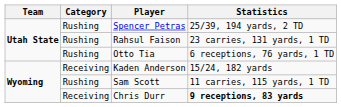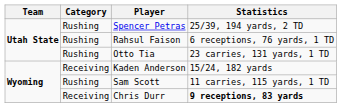(259, 40) 23 carries, 131 yards, 1 TD -> (262, 40) 6 receptions, 76 yards, 1 TD
(262, 54) 6 receptions, 76 yards, 1 TD -> (259, 54) 23 carries, 131 yards, 1 TD
